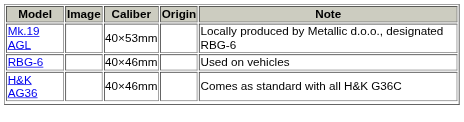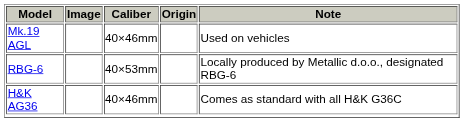(131, 38) 40×53mm -> (131, 38) 40×46mm
(322, 38) Locally produced by Metallic d.o.o., designated RBG-6 -> (245, 38) Used on vehicles
(131, 62) 40×46mm -> (131, 69) 40×53mm
(245, 62) Used on vehicles -> (322, 69) Locally produced by Metallic d.o.o., designated RBG-6
